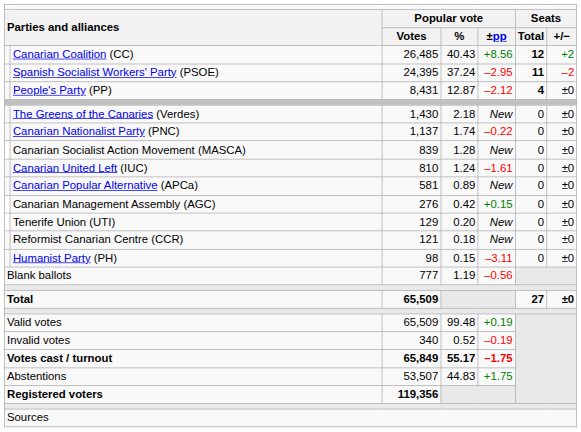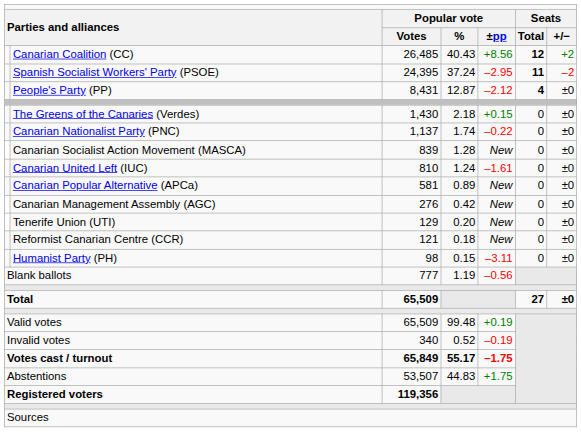(501, 114) New -> (498, 114) +0.15
(498, 204) +0.15 -> (501, 204) New
